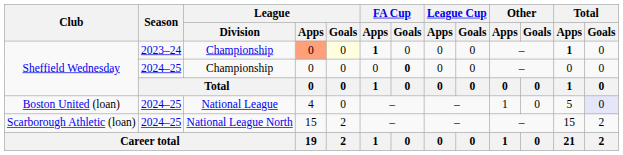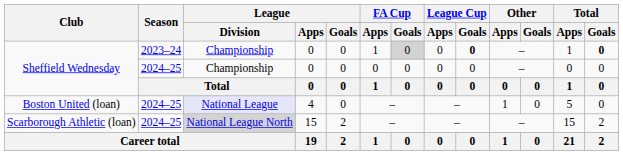(311, 50) lightsalmon background -> (311, 50) no background
(343, 50) lightyellow background -> (343, 50) no background
(375, 50) bold -> (375, 50) normal
(407, 50) no background -> (407, 50) lightgrey background
(472, 50) normal -> (472, 50) bold
(569, 50) bold -> (569, 50) normal
(601, 50) normal -> (601, 50) bold
(407, 68) bold -> (407, 68) normal
(240, 104) no background -> (240, 104) lavender background
(601, 104) lavender background -> (601, 104) no background
(240, 123) no background -> (240, 123) lightgrey background
